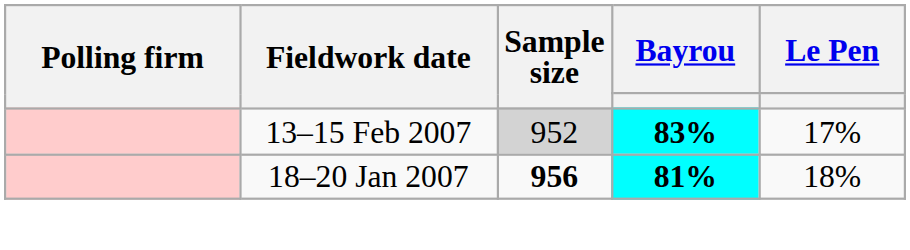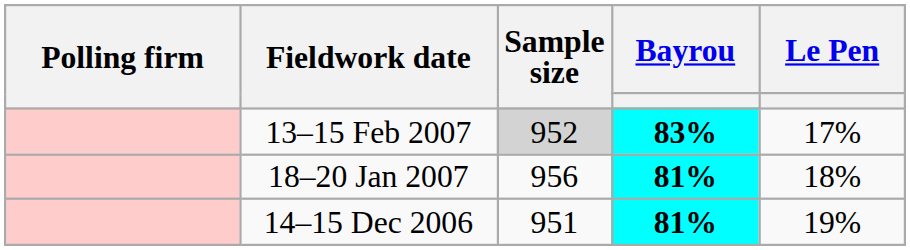(554, 177) bold -> (554, 177) normal
+ row: (368, 222)
